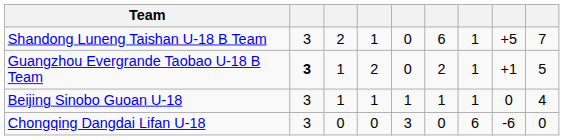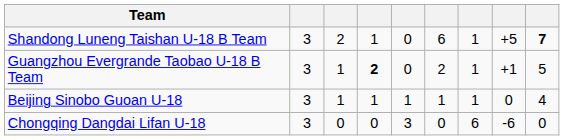(542, 38) normal -> (542, 38) bold
(307, 69) bold -> (307, 69) normal
(374, 69) normal -> (374, 69) bold
